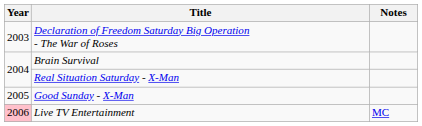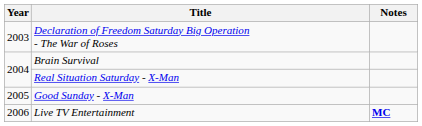(18, 113) pink background -> (18, 113) no background
(381, 113) normal -> (381, 113) bold
